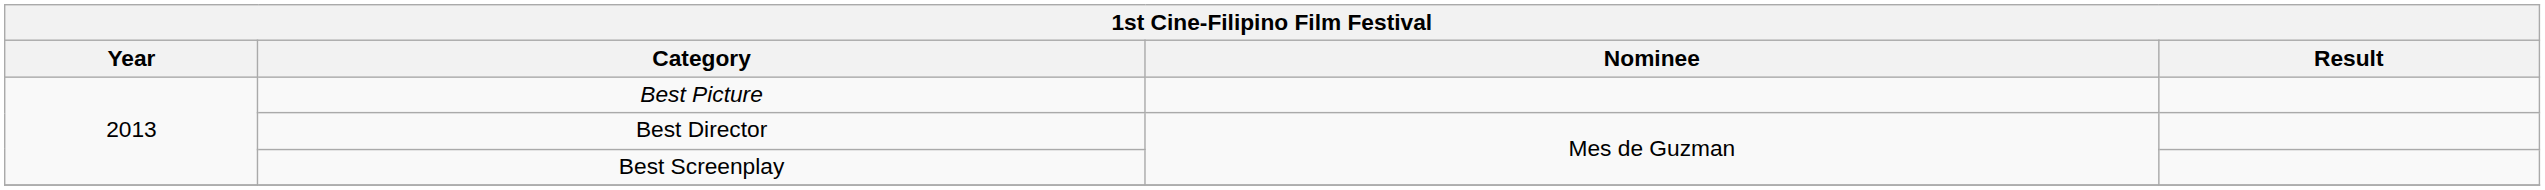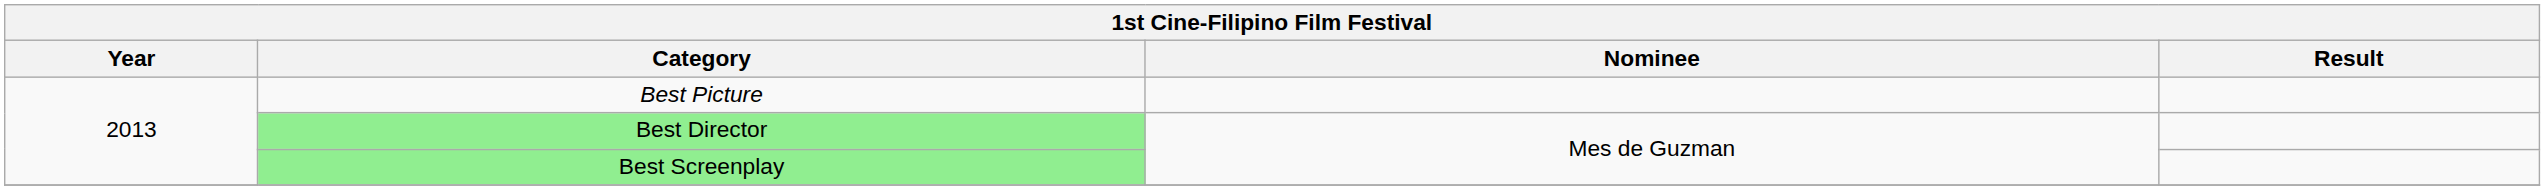(702, 130) no background -> (702, 130) lightgreen background
(702, 166) no background -> (702, 166) lightgreen background
